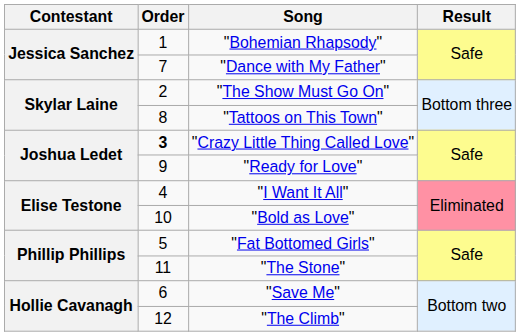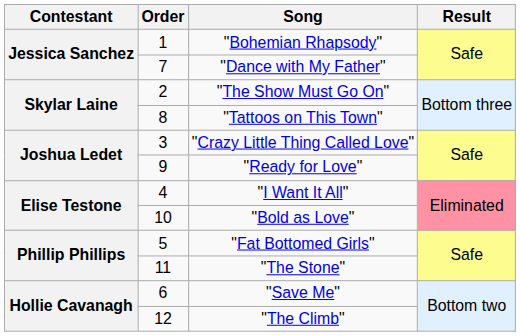(163, 142) bold -> (163, 142) normal
